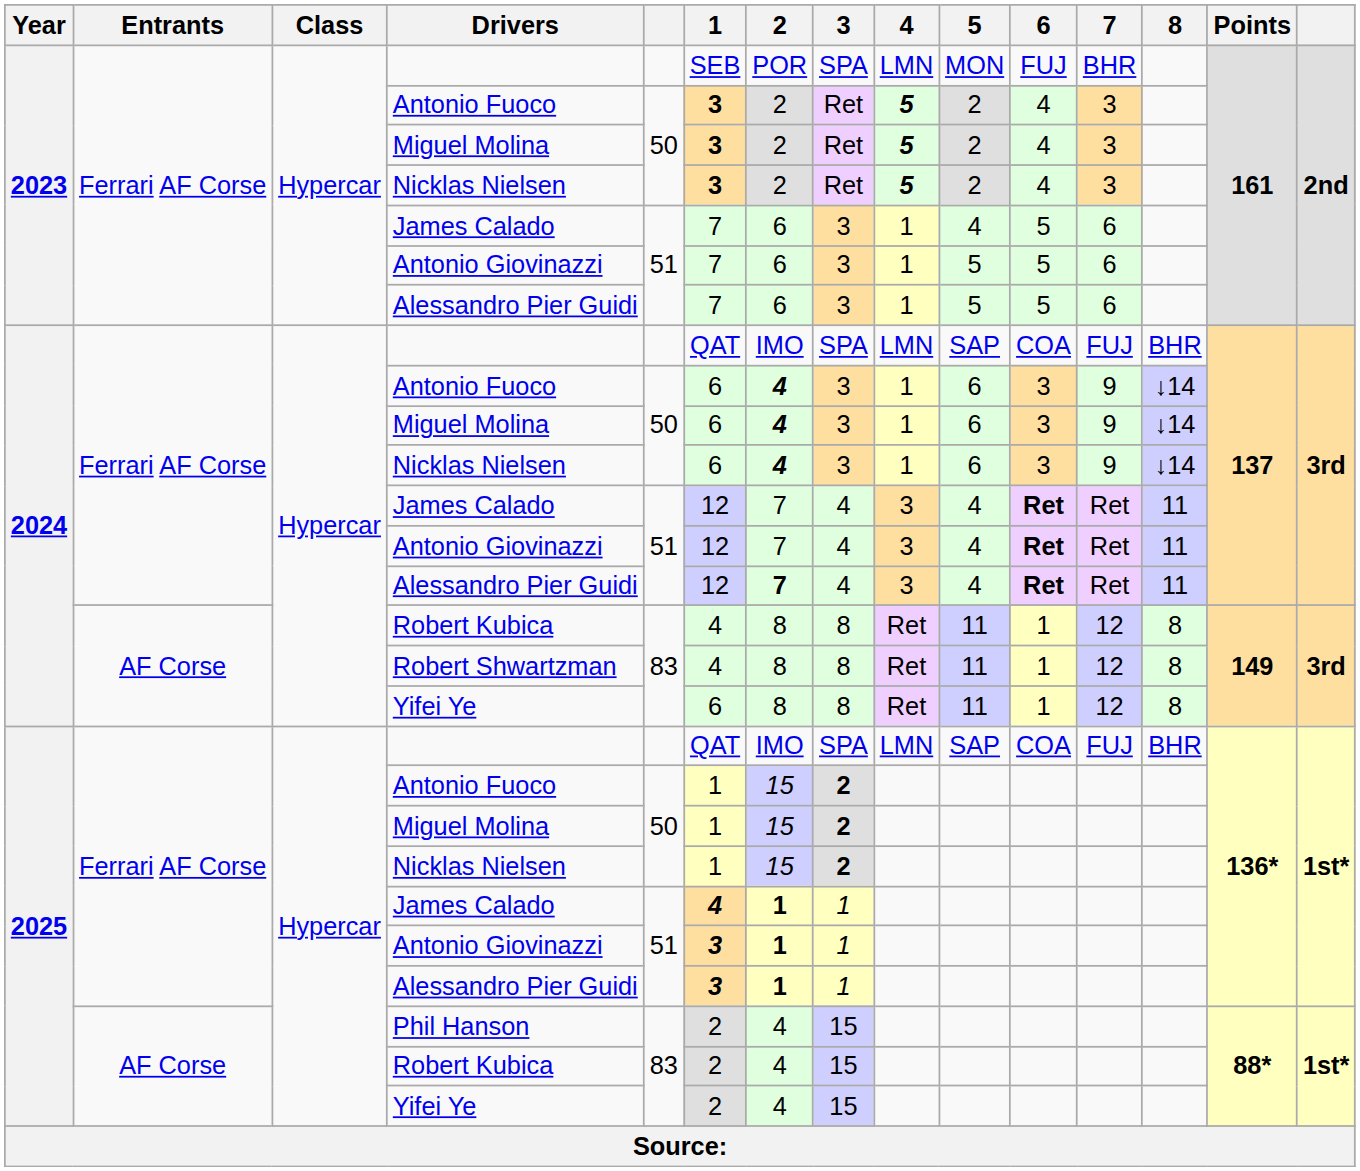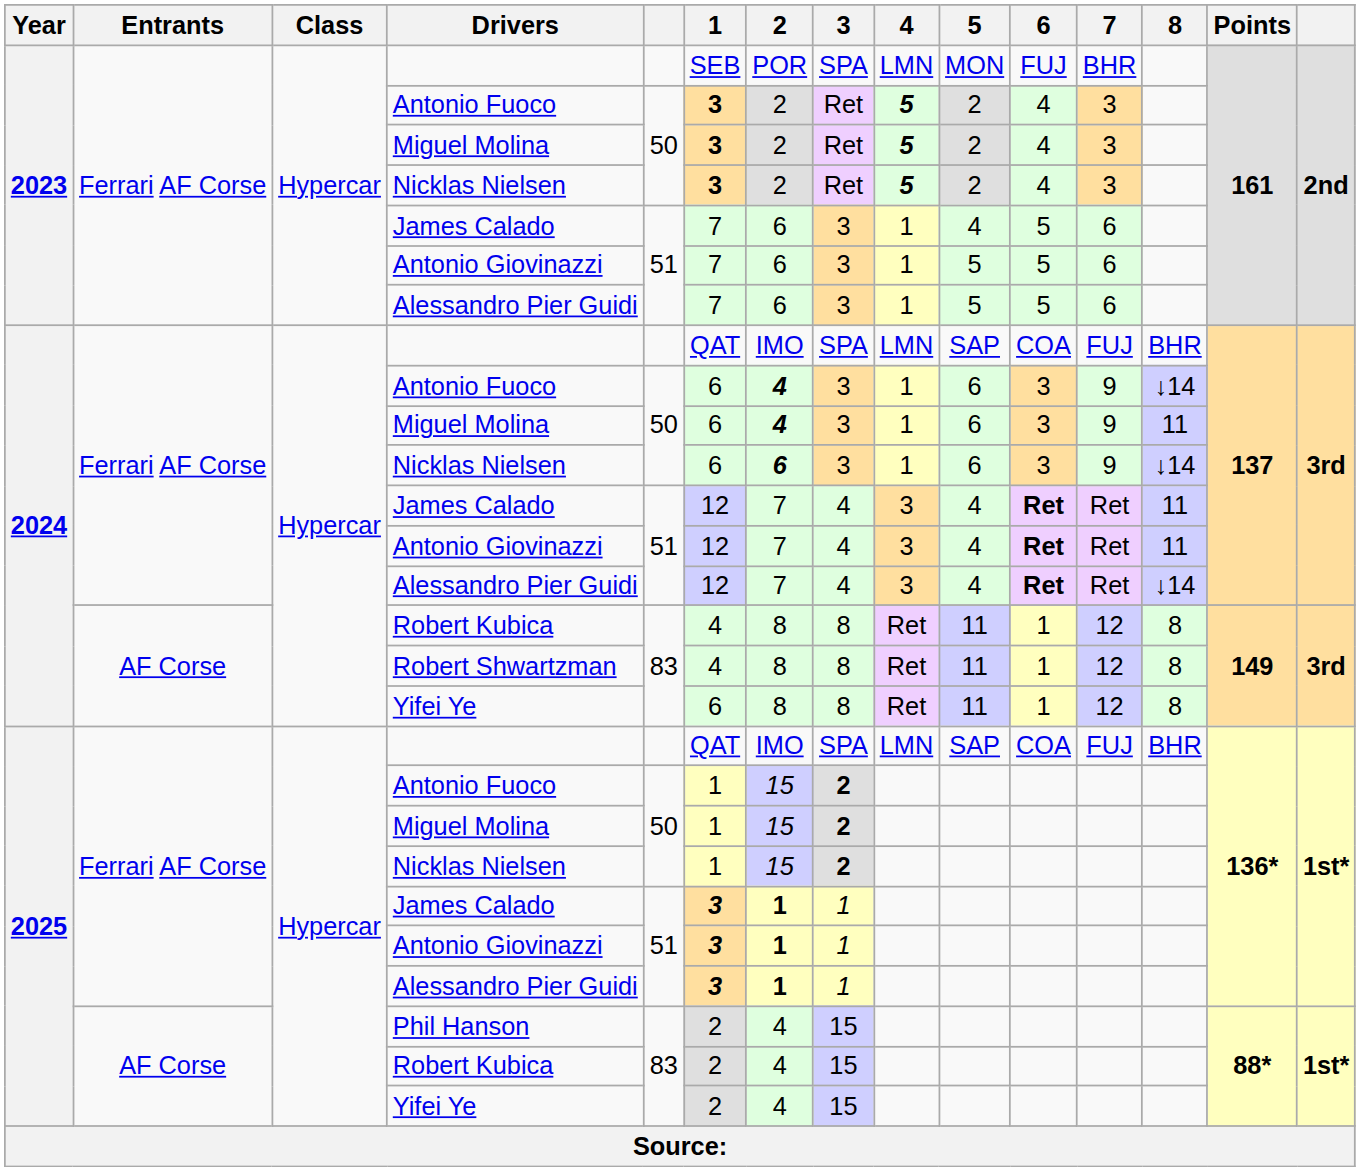(1175, 426) ↓14 -> (1175, 426) 11
(780, 466) 4 -> (780, 466) 6
(780, 586) bold -> (780, 586) normal
(1175, 586) 11 -> (1175, 586) ↓14
(715, 906) 4 -> (715, 906) 3
